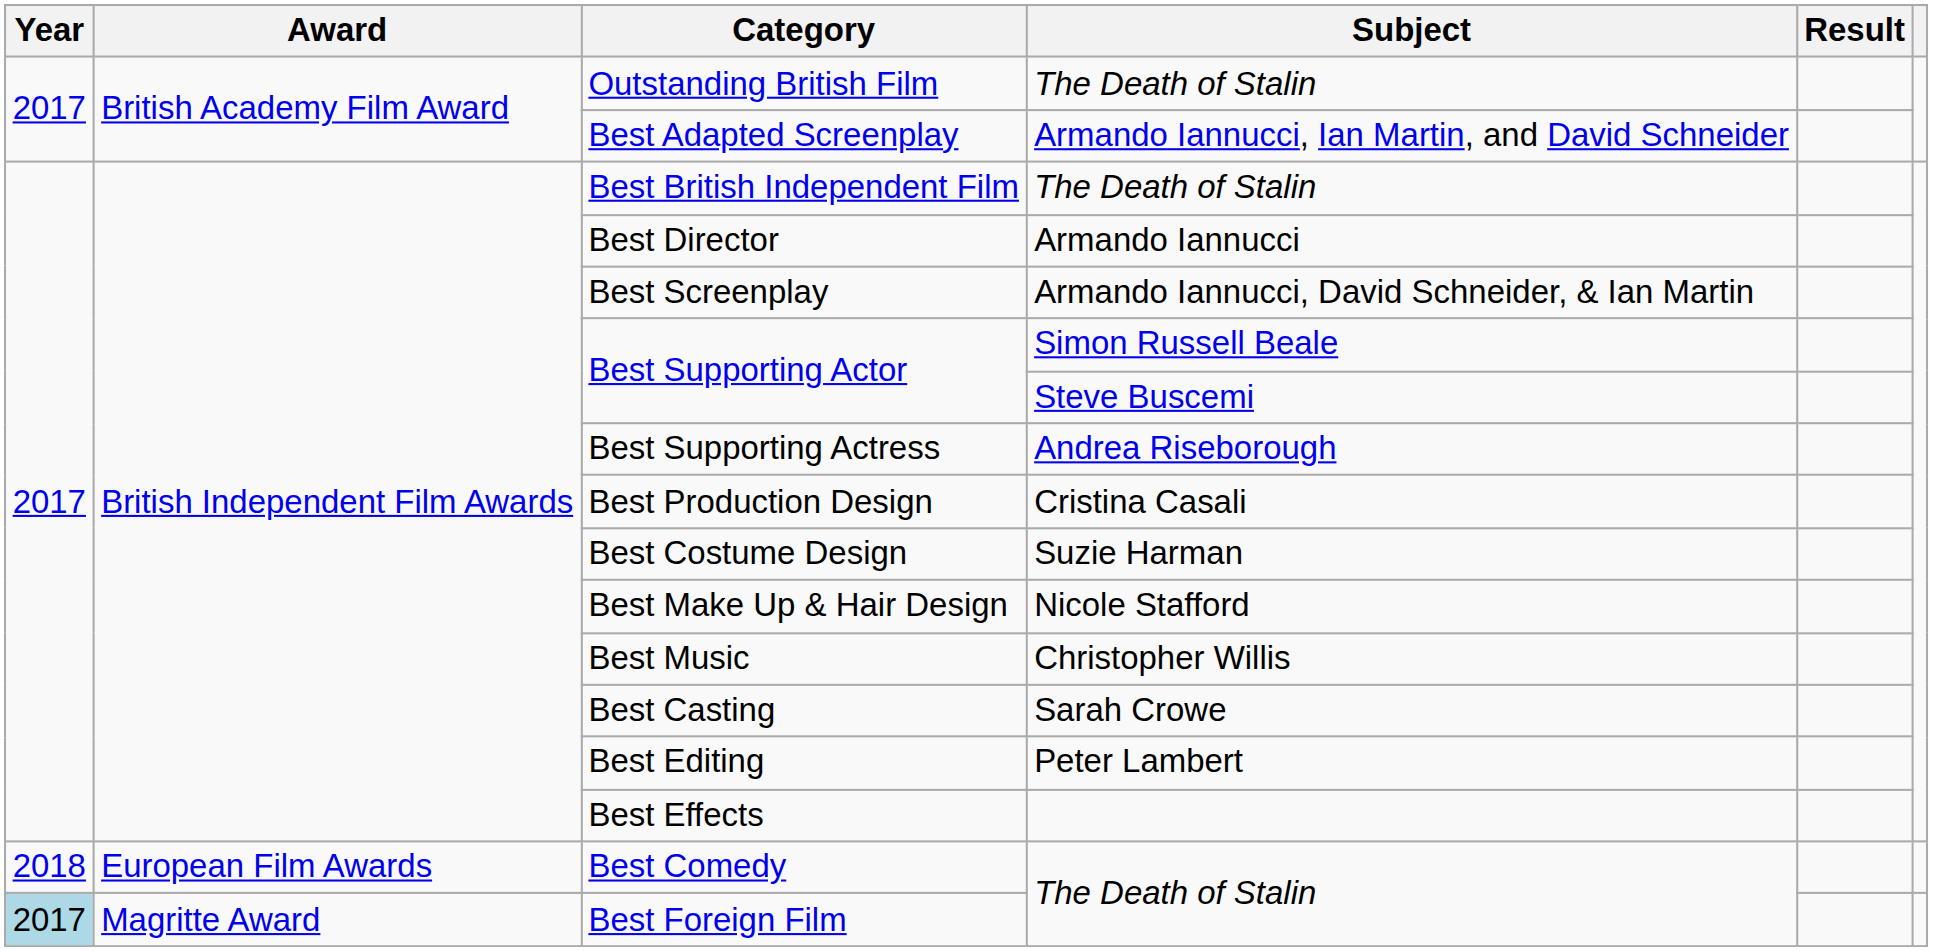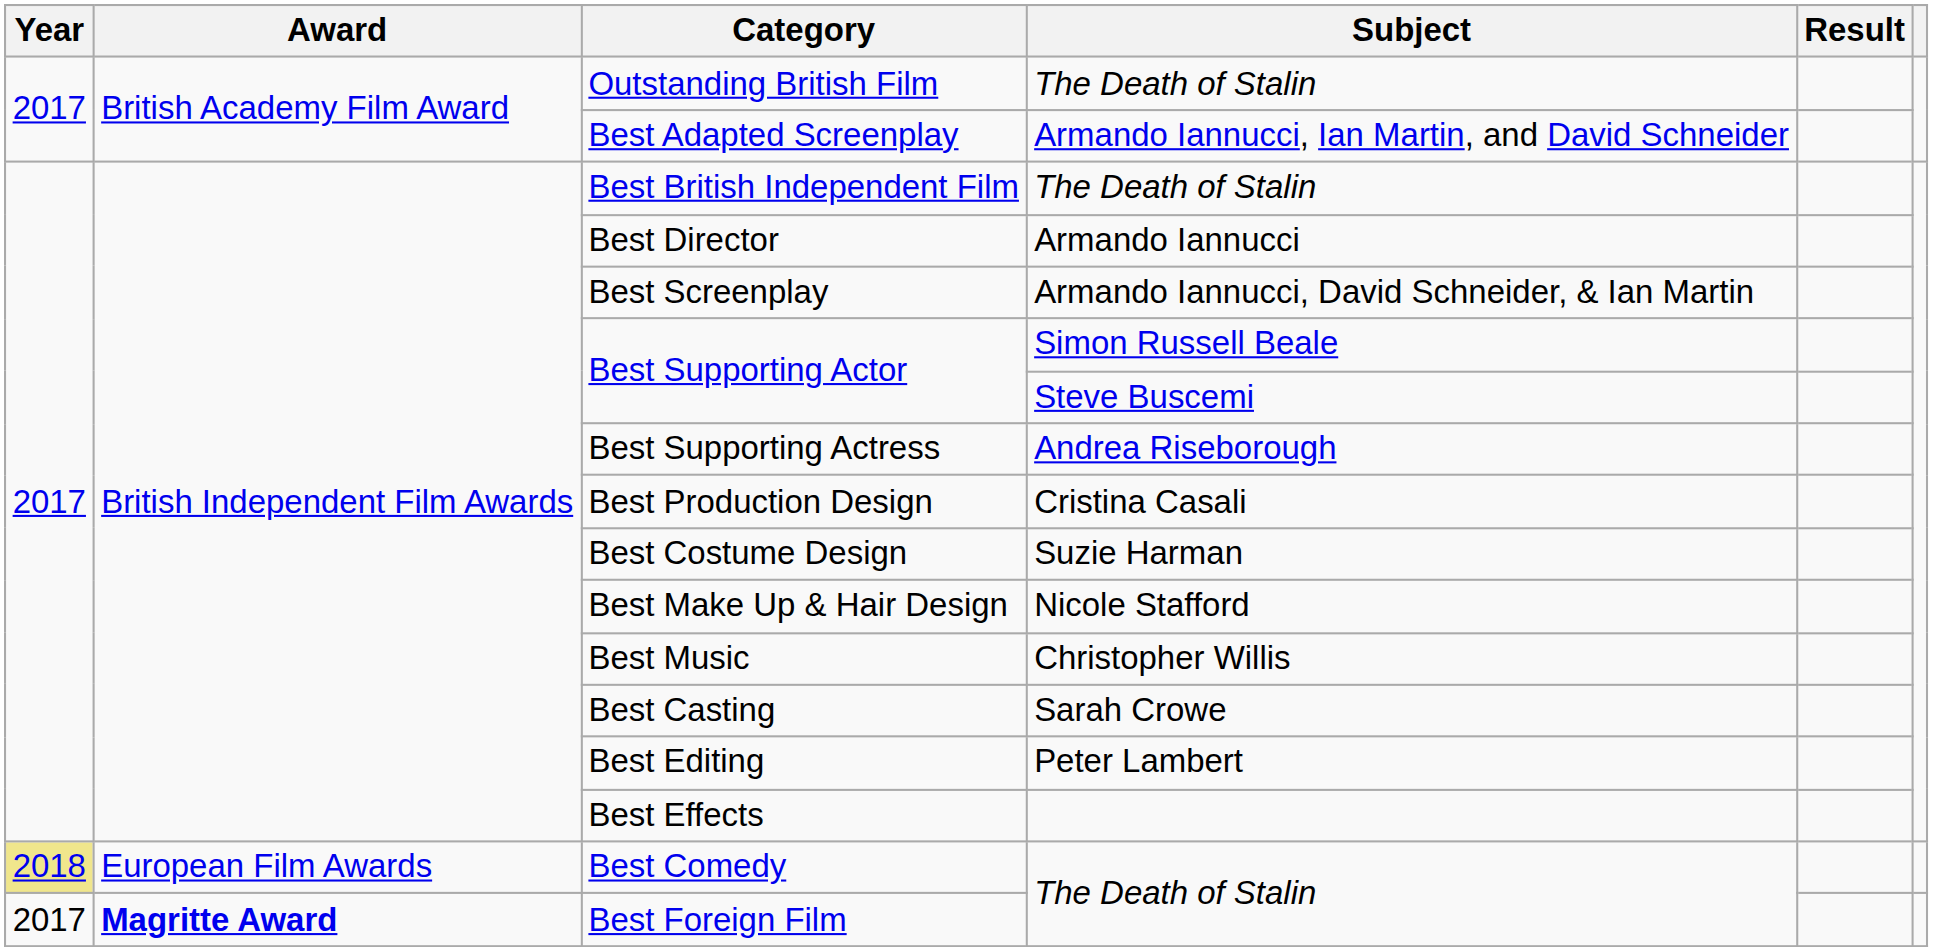(49, 866) no background -> (49, 866) khaki background
(49, 919) lightblue background -> (49, 919) no background
(211, 919) normal -> (219, 919) bold
